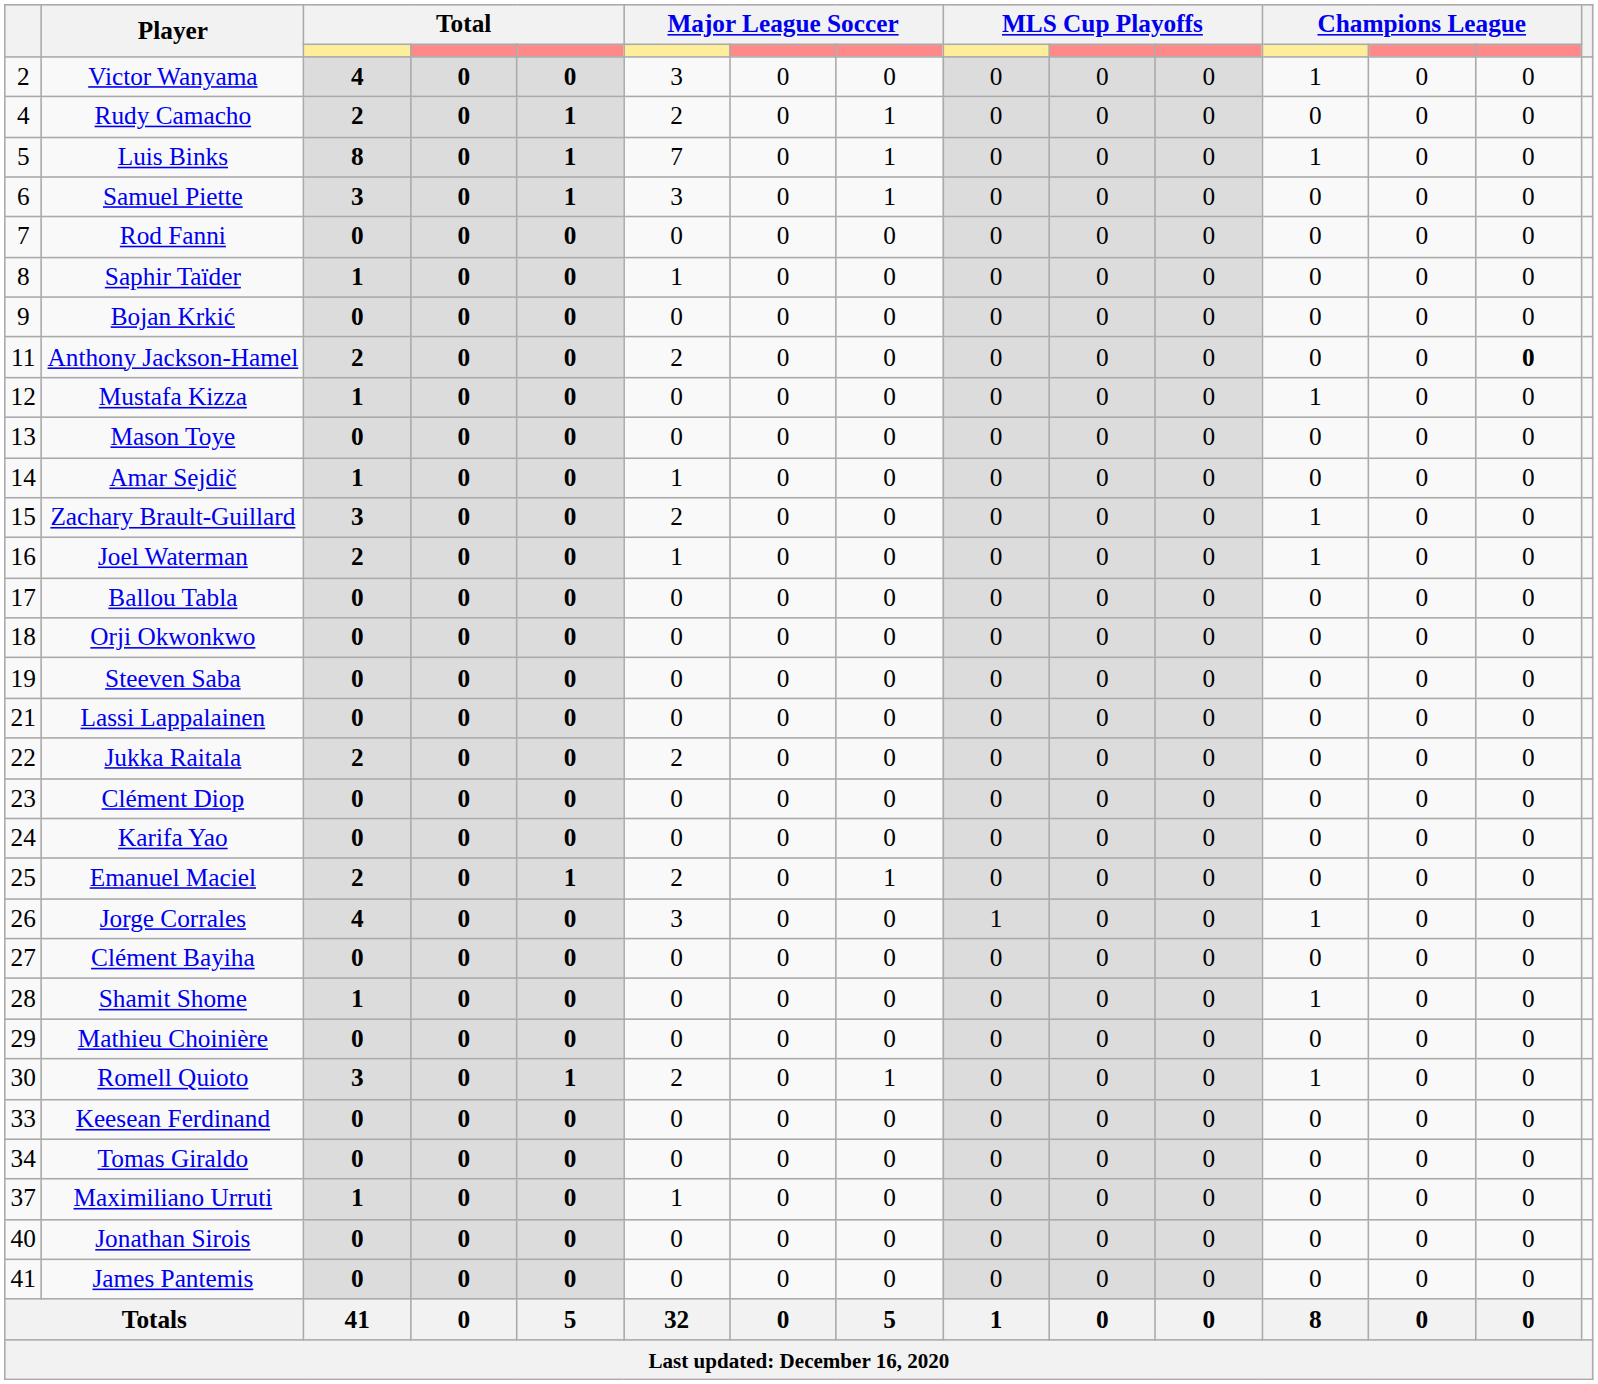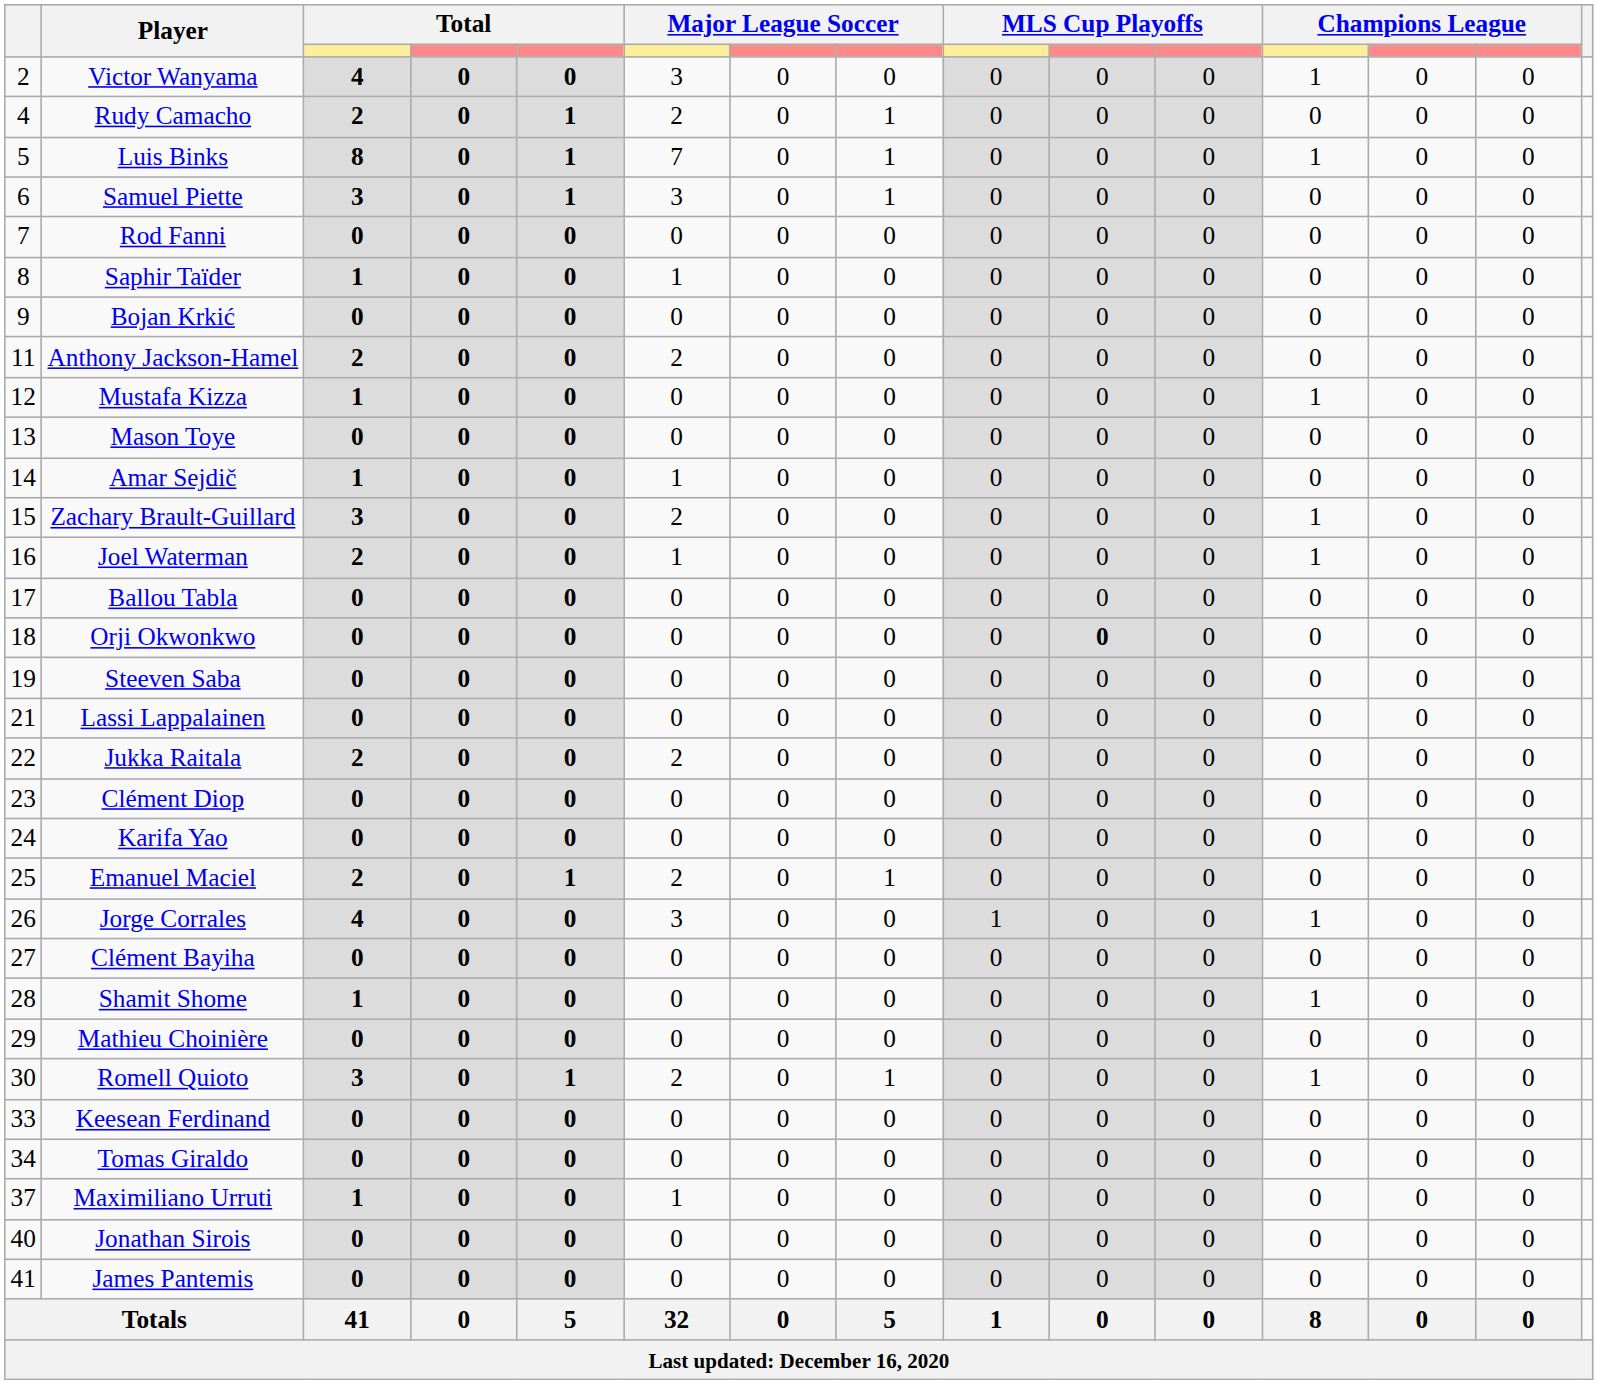(1528, 356) bold -> (1528, 356) normal
(1102, 637) normal -> (1102, 637) bold
